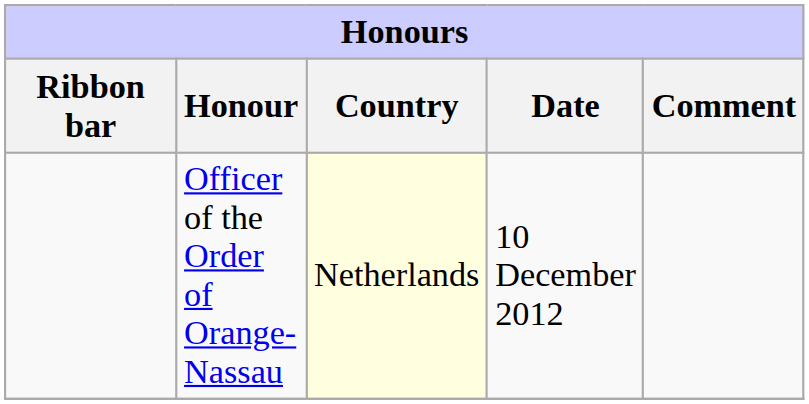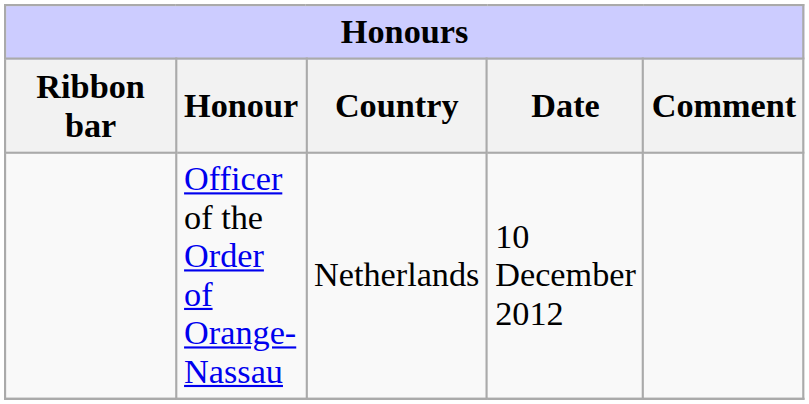(397, 275) lightyellow background -> (397, 275) no background
